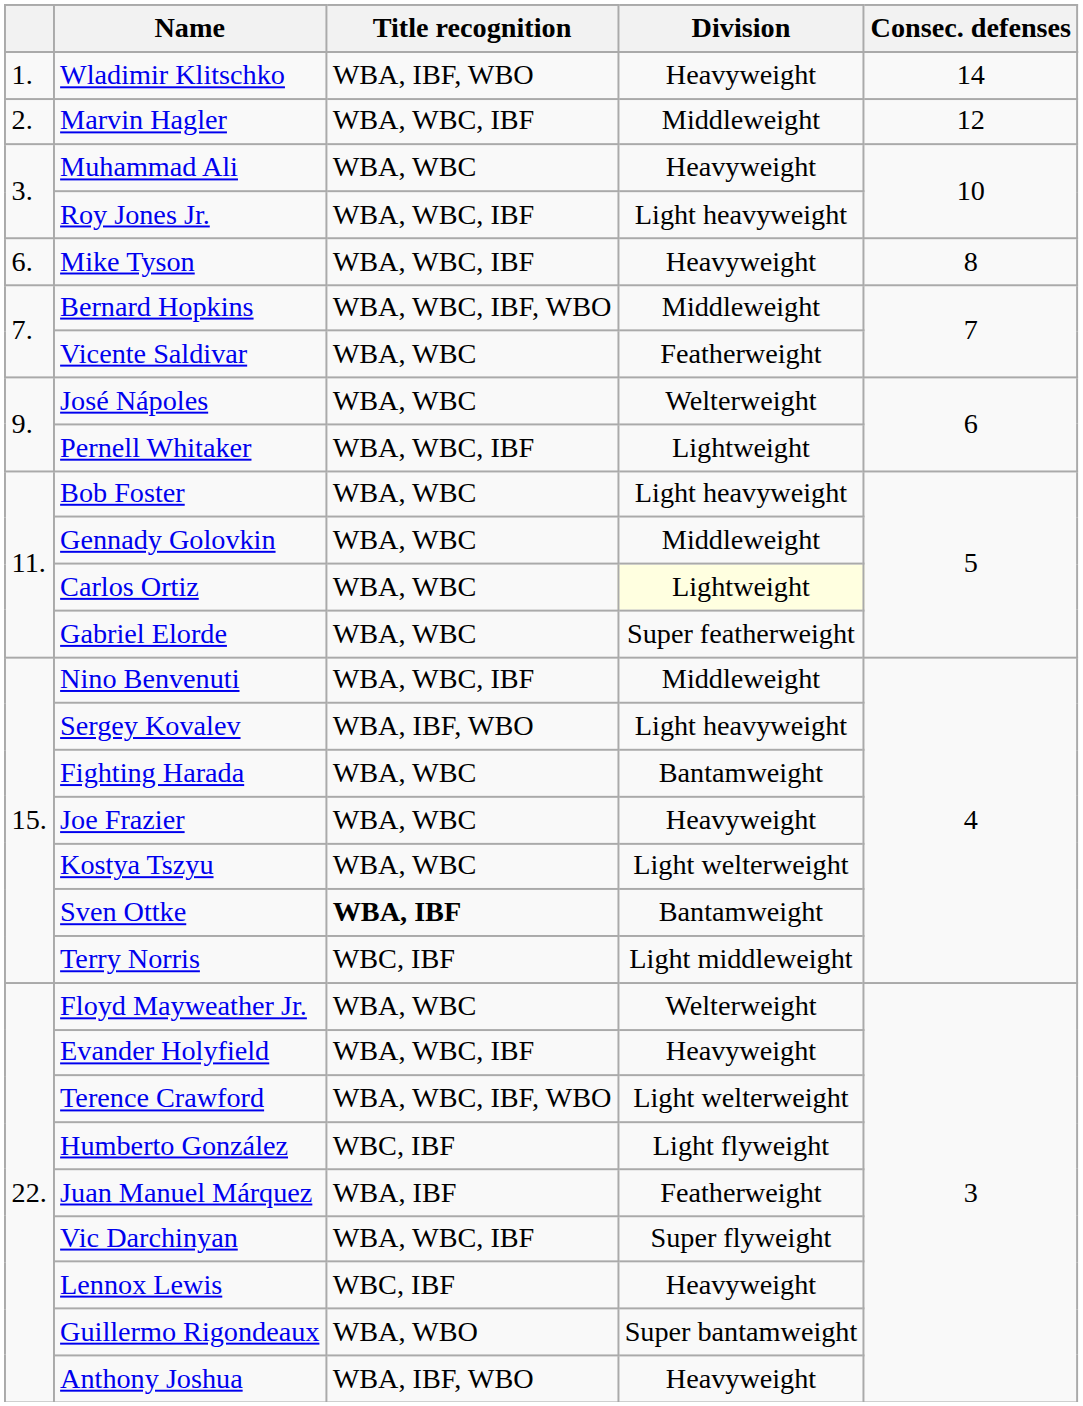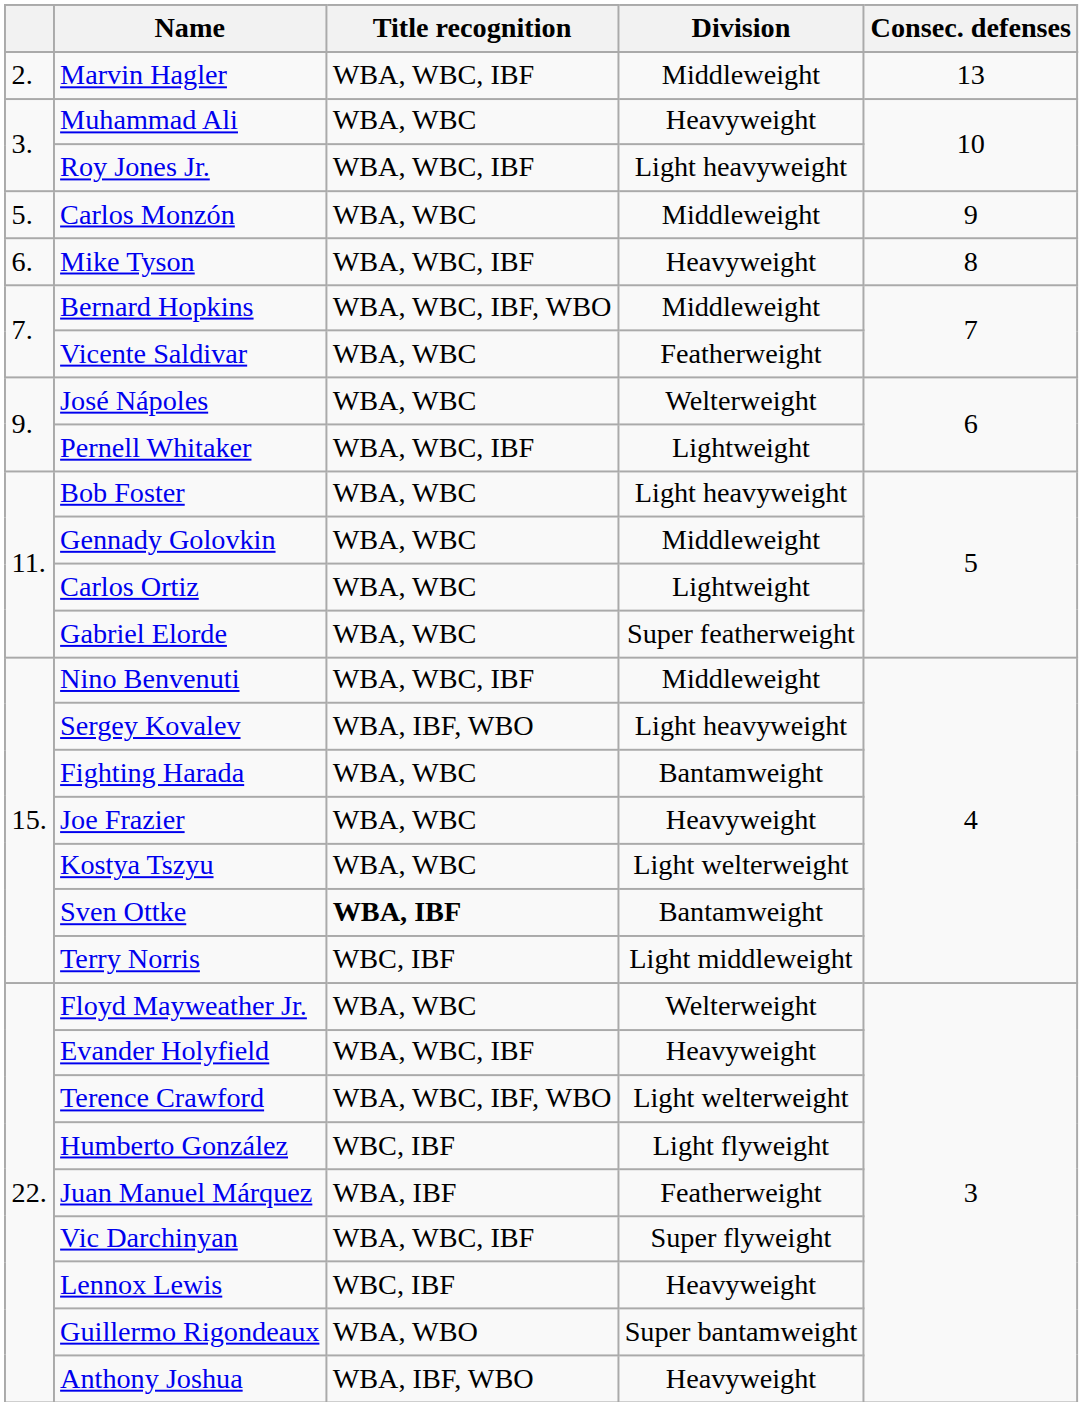- row: (173, 74)
(971, 120) 12 -> (971, 74) 13
+ row: (147, 213)
(741, 586) lightyellow background -> (741, 586) no background
